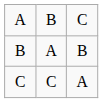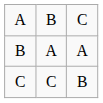(82, 51) B -> (82, 51) A
(82, 82) A -> (82, 82) B
